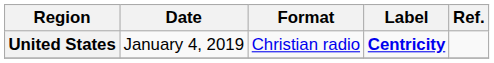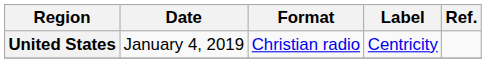(407, 44) bold -> (403, 44) normal
